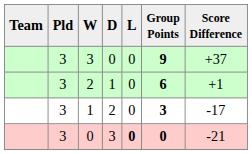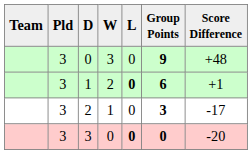columns swapped: (90, 25) <-> (112, 25)
(216, 59) +37 -> (216, 59) +48
(132, 85) normal -> (132, 85) bold
(216, 136) -21 -> (216, 136) -20
